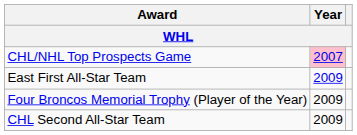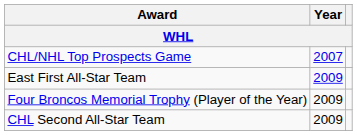(328, 57) pink background -> (328, 57) no background
